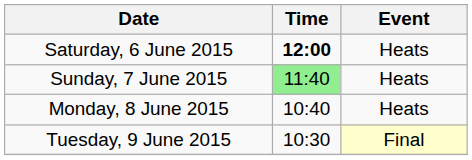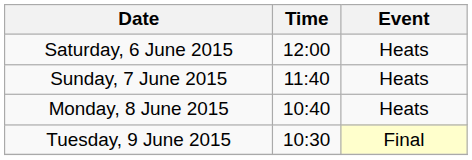(307, 49) bold -> (307, 49) normal
(307, 79) lightgreen background -> (307, 79) no background
